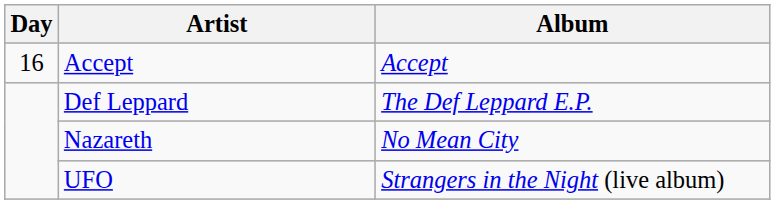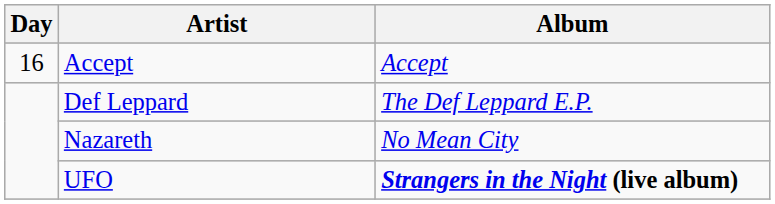(553, 179) normal -> (560, 179) bold
